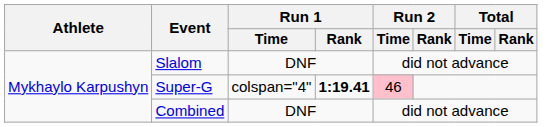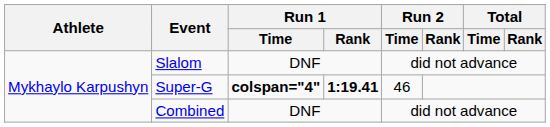(271, 87) normal -> (276, 87) bold
(393, 87) pink background -> (402, 87) no background
